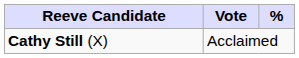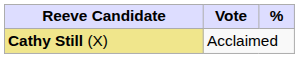(58, 41) no background -> (58, 41) khaki background
